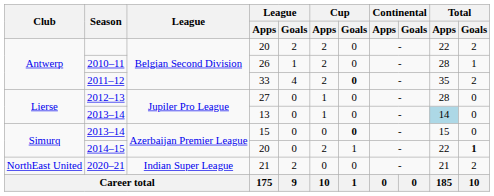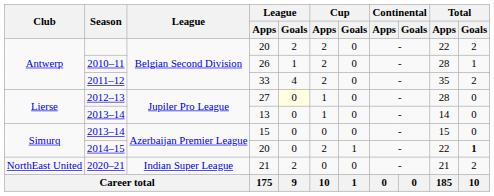(354, 81) bold -> (354, 81) normal
(294, 98) no background -> (294, 98) lightyellow background
(444, 115) lightblue background -> (444, 115) no background
(354, 132) bold -> (354, 132) normal
